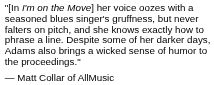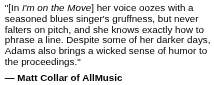(59, 78) normal -> (64, 78) bold
